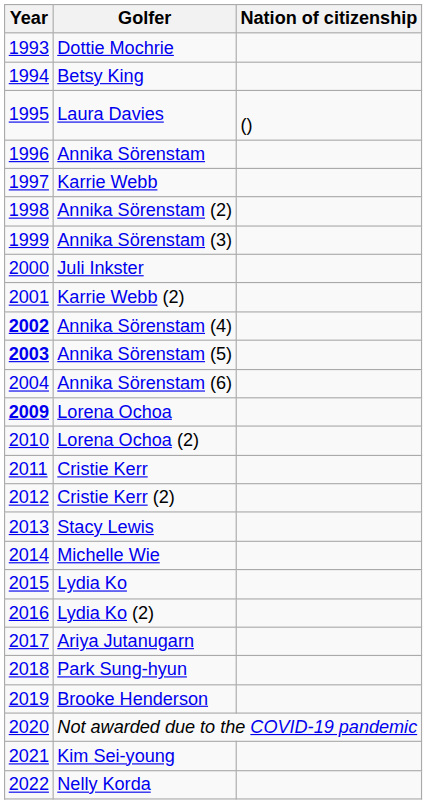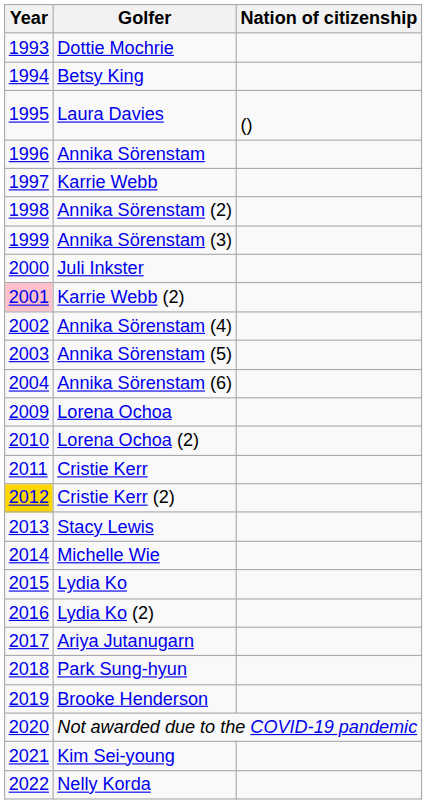(29, 297) no background -> (29, 297) pink background
(29, 325) bold -> (29, 325) normal
(29, 354) bold -> (29, 354) normal
(29, 411) bold -> (29, 411) normal
(29, 497) no background -> (29, 497) gold background
